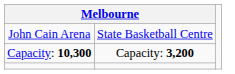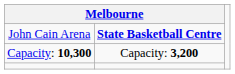(155, 33) normal -> (159, 33) bold
